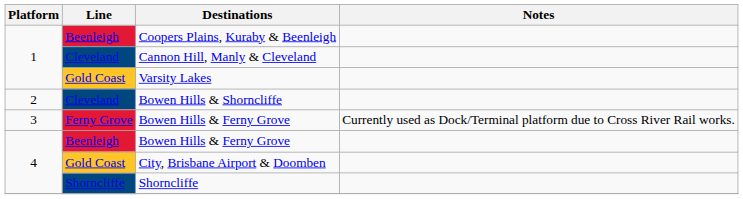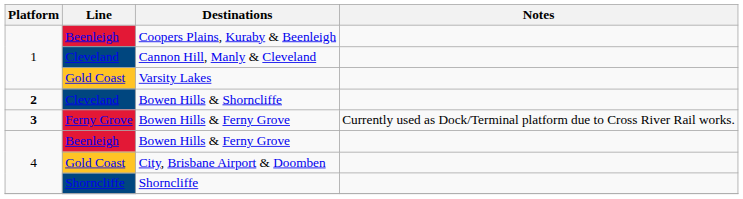(34, 99) normal -> (34, 99) bold
(34, 120) normal -> (34, 120) bold
